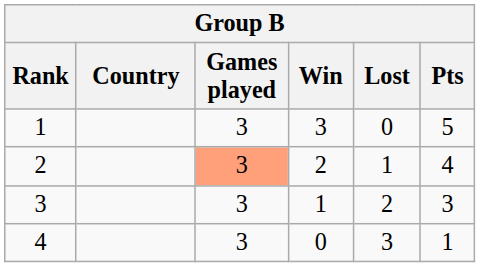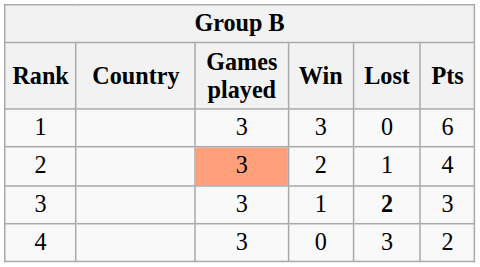(447, 127) 5 -> (447, 127) 6
(387, 204) normal -> (387, 204) bold
(447, 242) 1 -> (447, 242) 2
